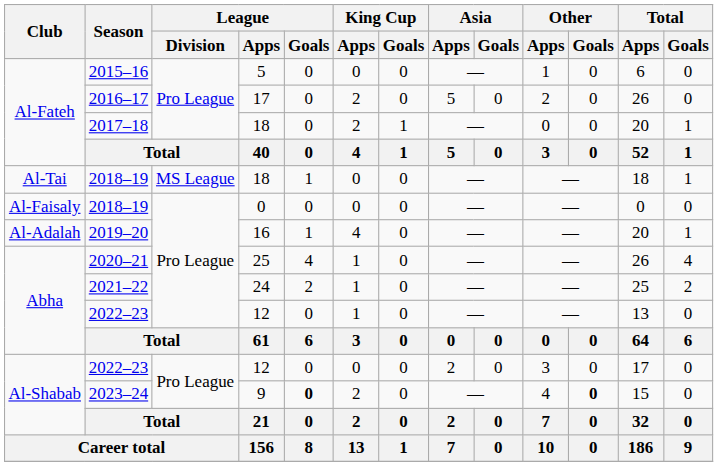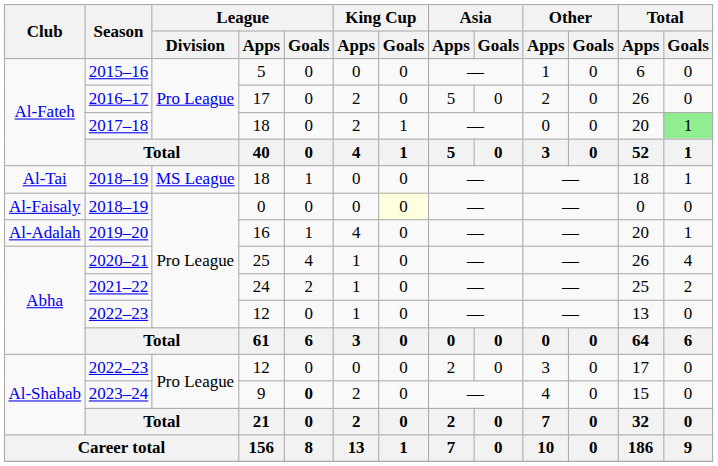(688, 125) no background -> (688, 125) lightgreen background
(404, 206) no background -> (404, 206) lightyellow background
(593, 394) bold -> (593, 394) normal
